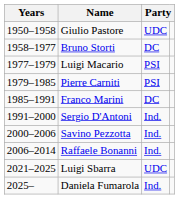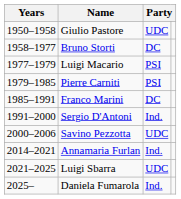(153, 133) Ind. -> (157, 133) UDC
- row: (99, 151)
+ row: (101, 151)
